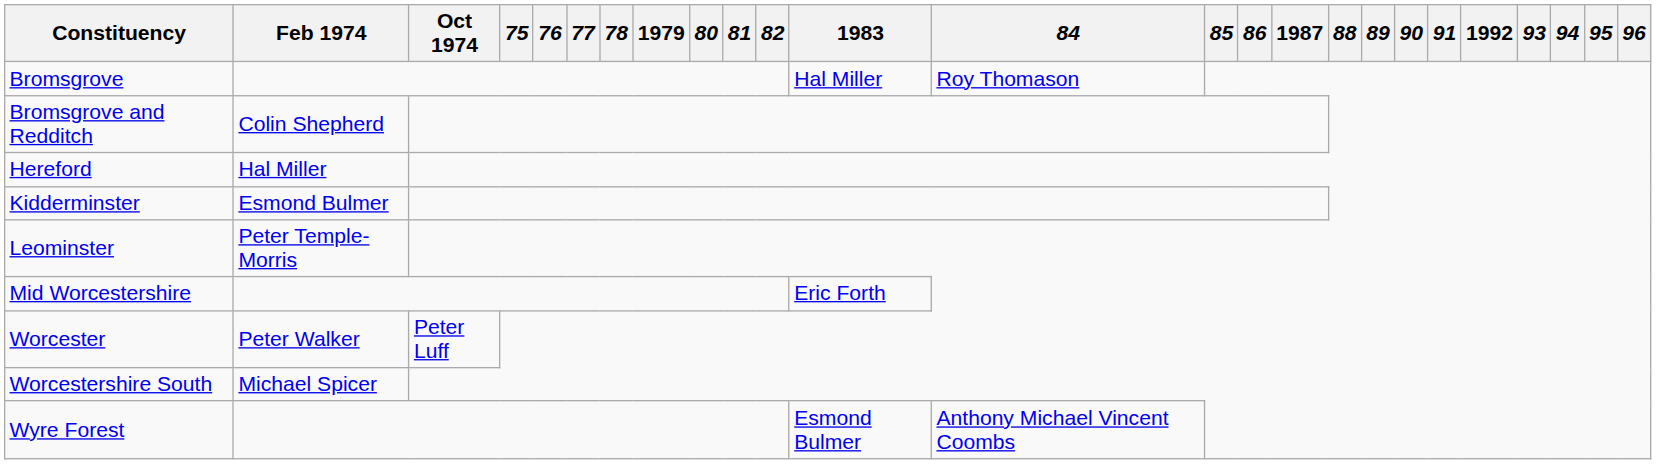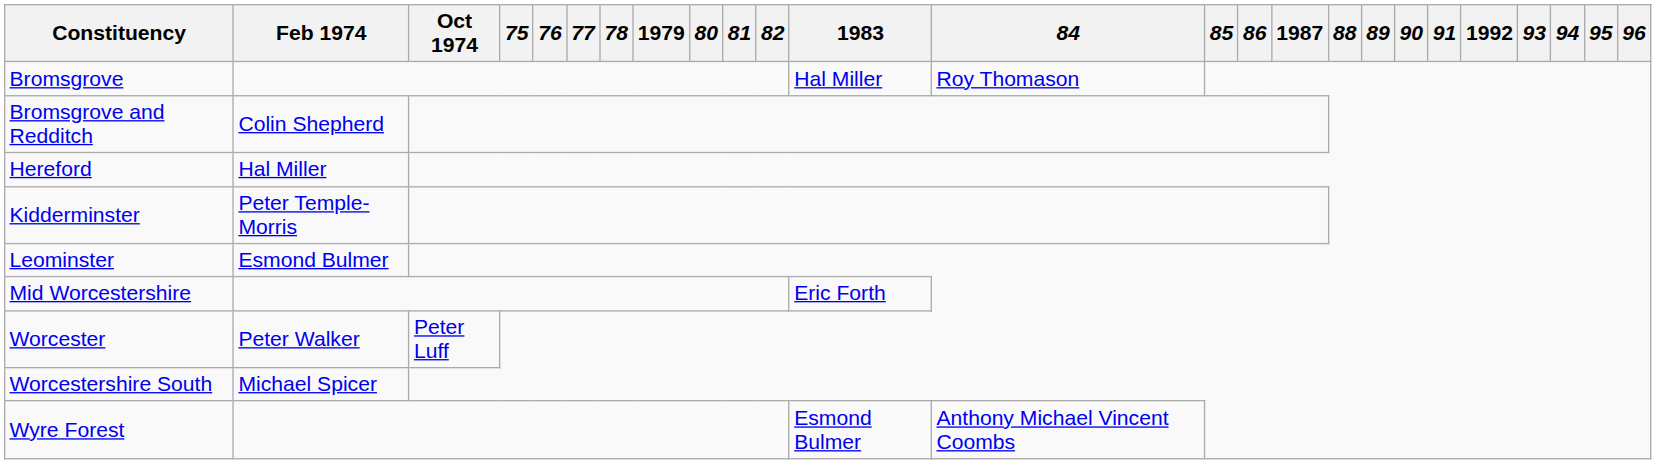(314, 202) Esmond Bulmer -> (304, 214) Peter Temple-Morris
(304, 248) Peter Temple-Morris -> (314, 260) Esmond Bulmer
